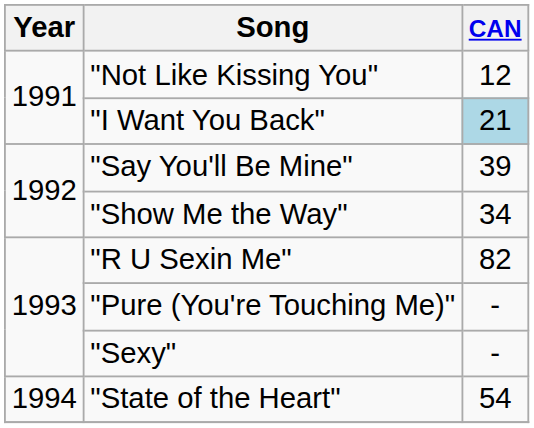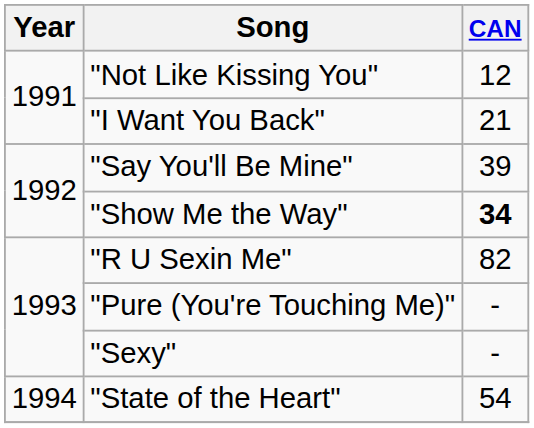(495, 120) lightblue background -> (495, 120) no background
(495, 213) normal -> (495, 213) bold
